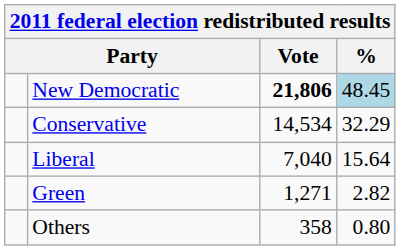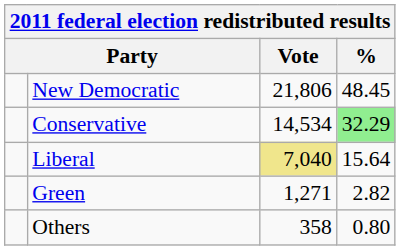(302, 90) bold -> (302, 90) normal
(366, 90) lightblue background -> (366, 90) no background
(366, 124) no background -> (366, 124) lightgreen background
(308, 158) no background -> (308, 158) khaki background
